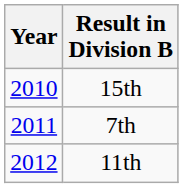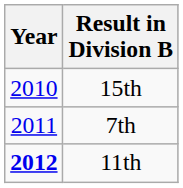(34, 162) normal -> (34, 162) bold
